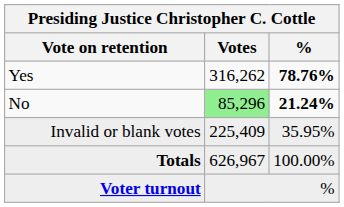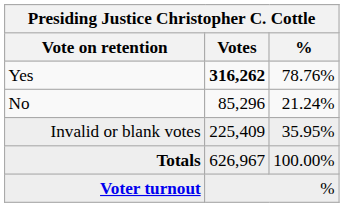(237, 75) normal -> (237, 75) bold
(307, 75) bold -> (308, 75) normal
(242, 103) lightgreen background -> (242, 103) no background
(307, 103) bold -> (308, 103) normal
